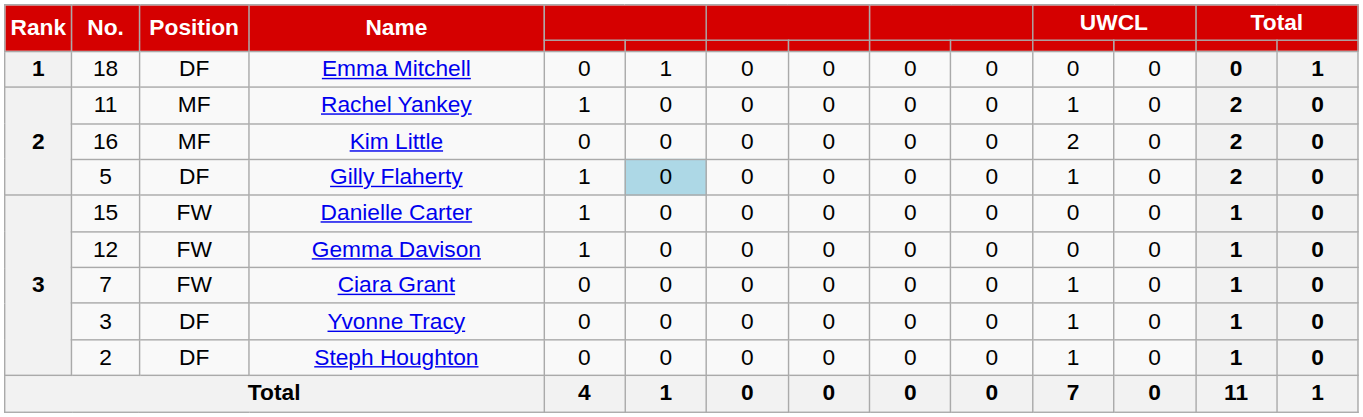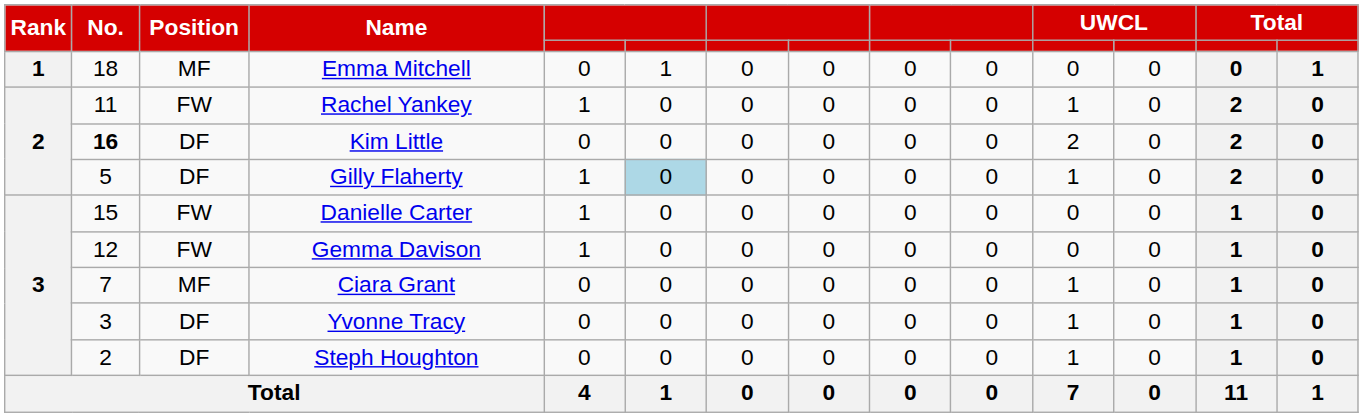(194, 69) DF -> (194, 69) MF
(194, 105) MF -> (194, 105) FW
(106, 141) normal -> (106, 141) bold
(194, 141) MF -> (194, 141) DF
(194, 285) FW -> (194, 285) MF
